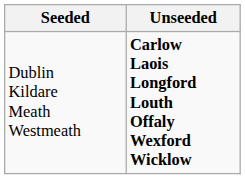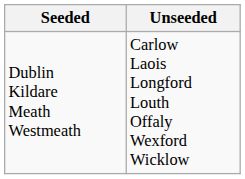(163, 102) bold -> (161, 102) normal
